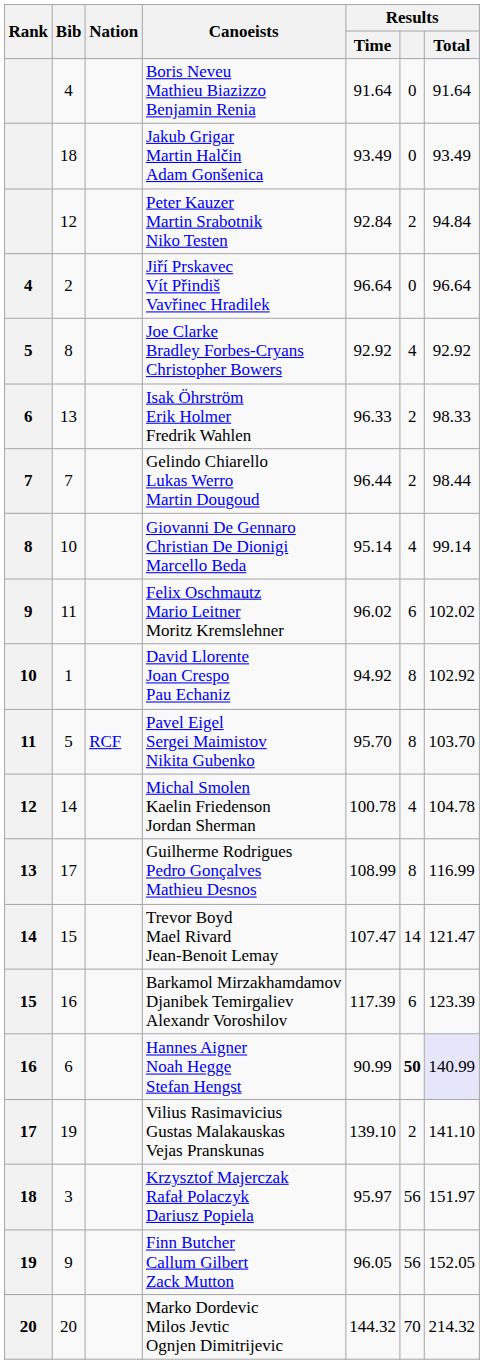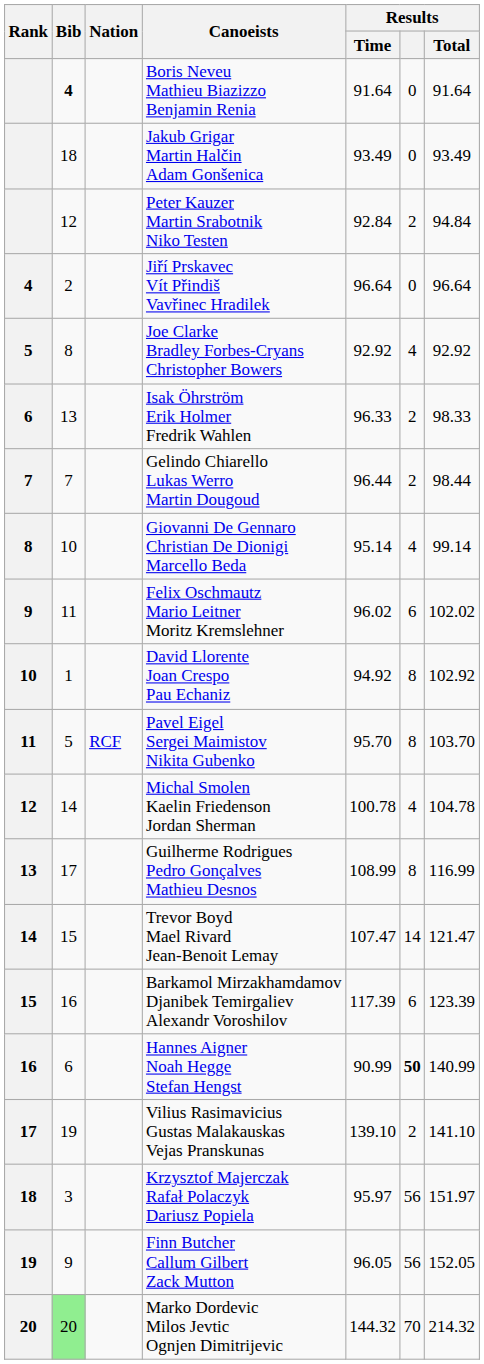(69, 90) normal -> (69, 90) bold
(452, 1066) lavender background -> (452, 1066) no background
(69, 1326) no background -> (69, 1326) lightgreen background
